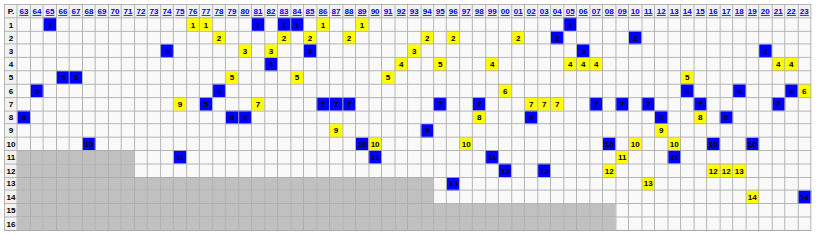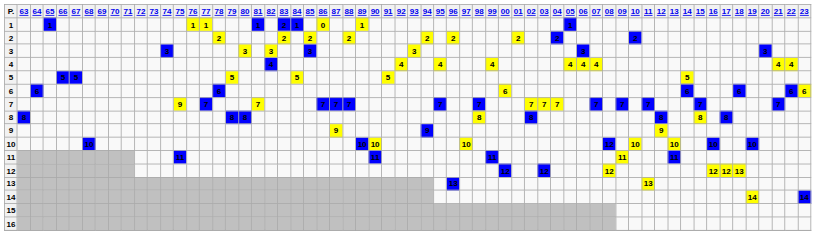(284, 24) 1 -> (284, 24) 2
(323, 24) 1 -> (323, 24) 0
(440, 64) 5 -> (440, 64) 4
(37, 90) 5 -> (37, 90) 6
(206, 104) 5 -> (206, 104) 7
(609, 143) 10 -> (609, 143) 12
